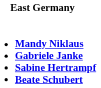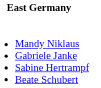(43, 62) bold -> (39, 62) normal
